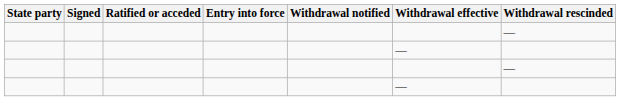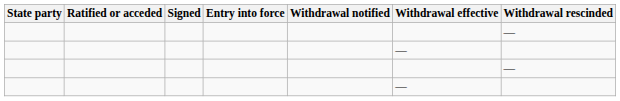columns swapped: (84, 13) <-> (153, 13)
